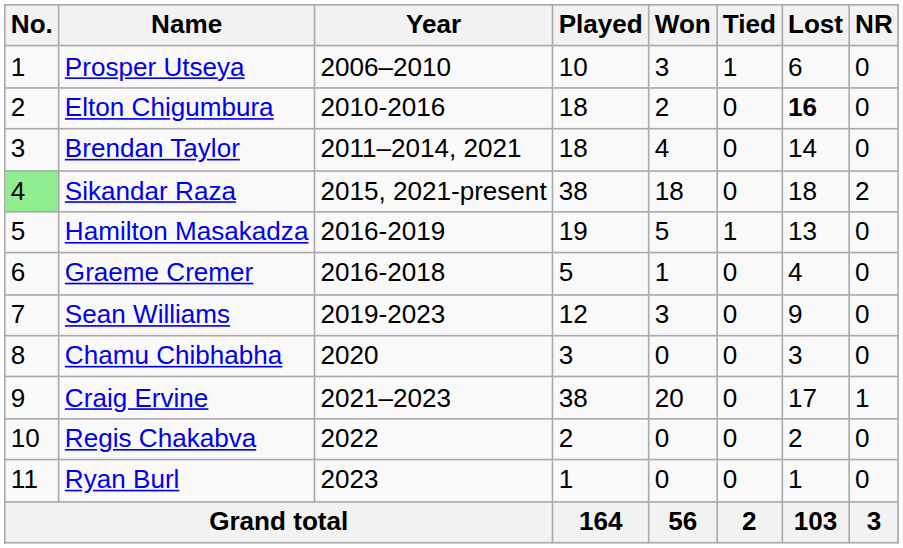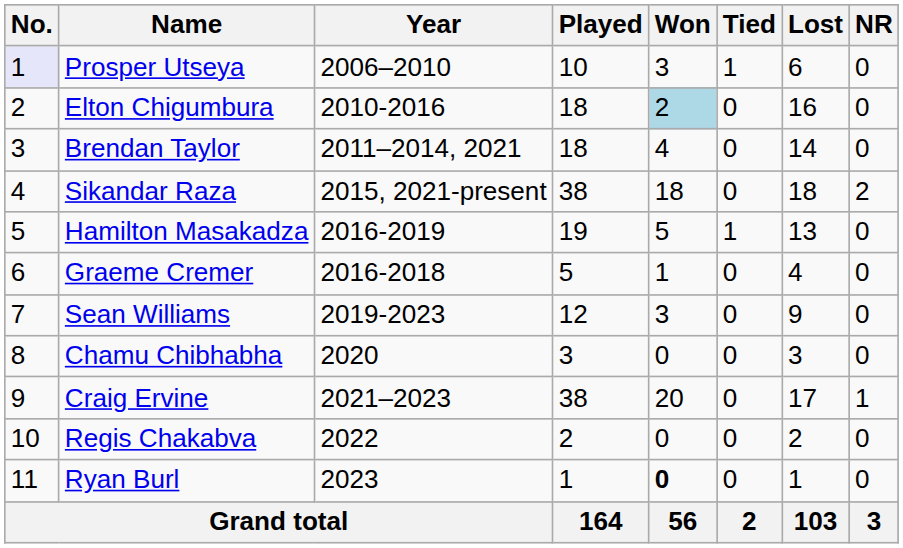(18, 66) no background -> (18, 66) lavender background
(662, 107) no background -> (662, 107) lightblue background
(802, 107) bold -> (802, 107) normal
(18, 190) lightgreen background -> (18, 190) no background
(662, 480) normal -> (662, 480) bold
